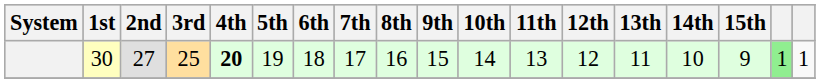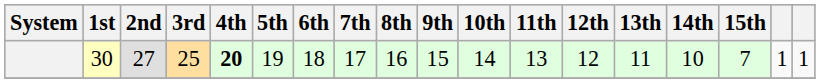(745, 58) 9 -> (745, 58) 7
(782, 58) lightgreen background -> (782, 58) no background
